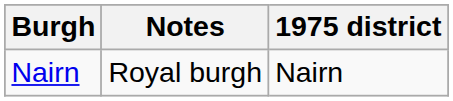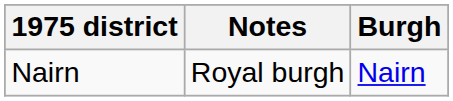columns swapped: (53, 27) <-> (358, 27)
